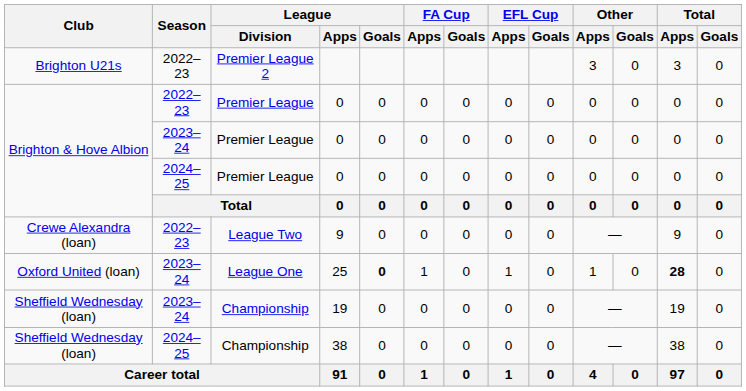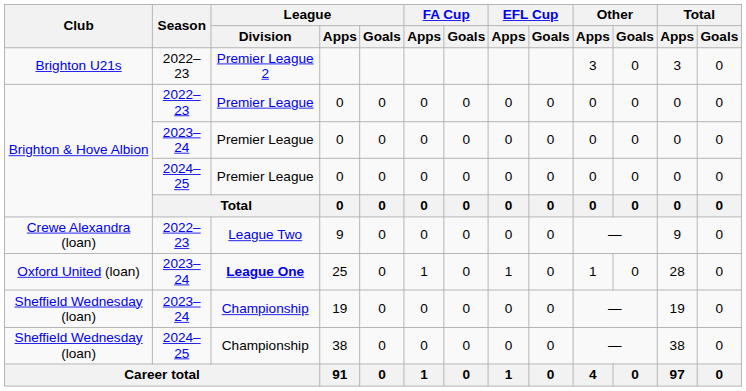(265, 271) normal -> (265, 271) bold
(382, 271) bold -> (382, 271) normal
(677, 271) bold -> (677, 271) normal
